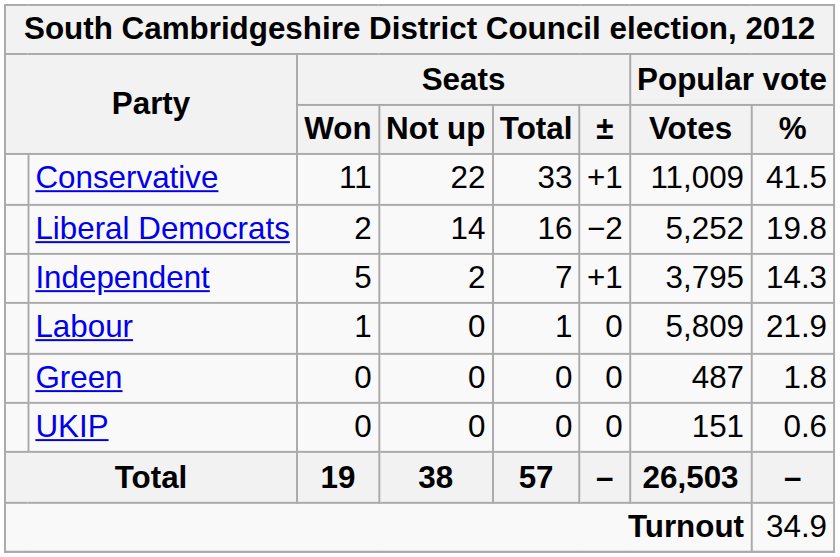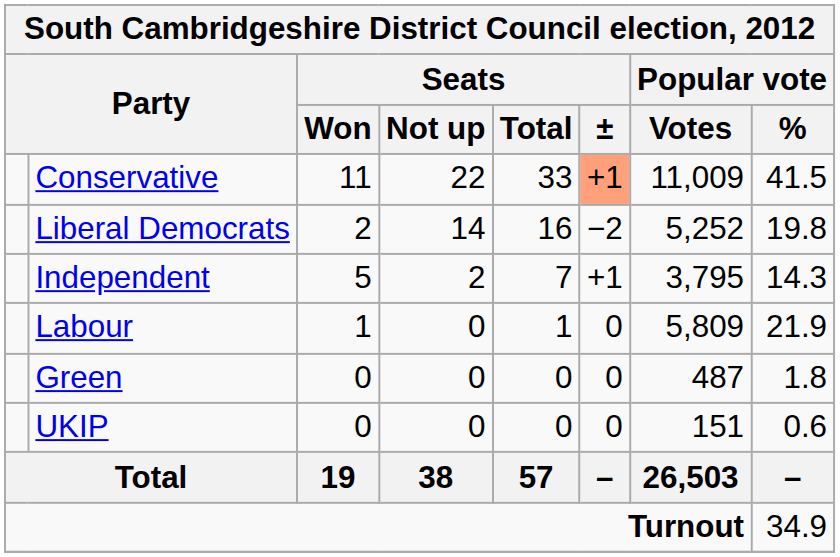(605, 178) no background -> (605, 178) lightsalmon background
